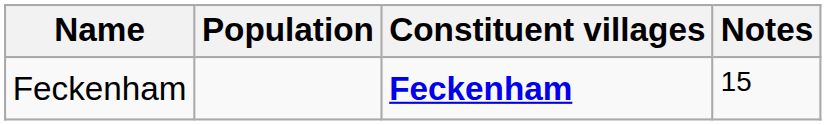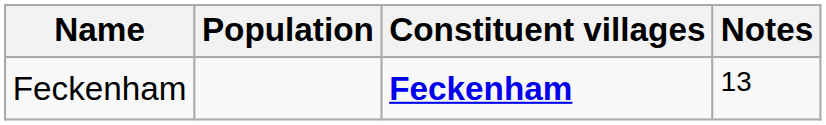(736, 81) 15 -> (736, 81) 13
